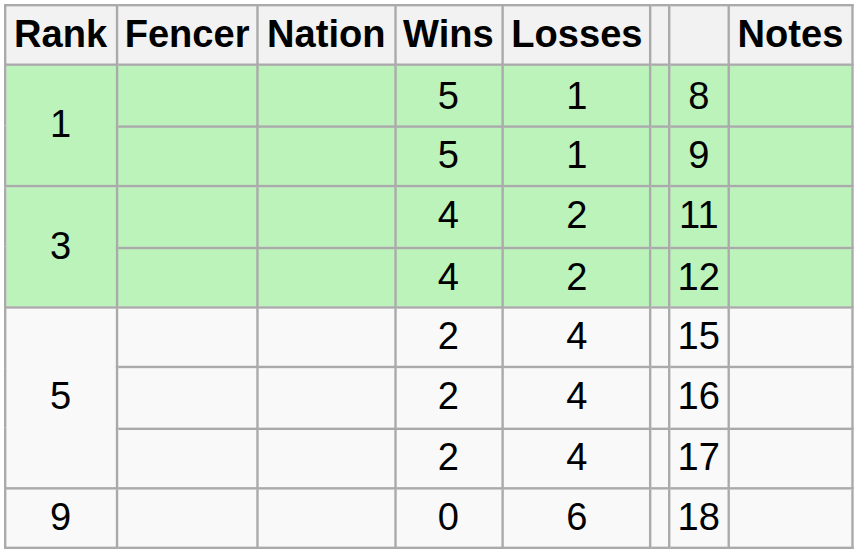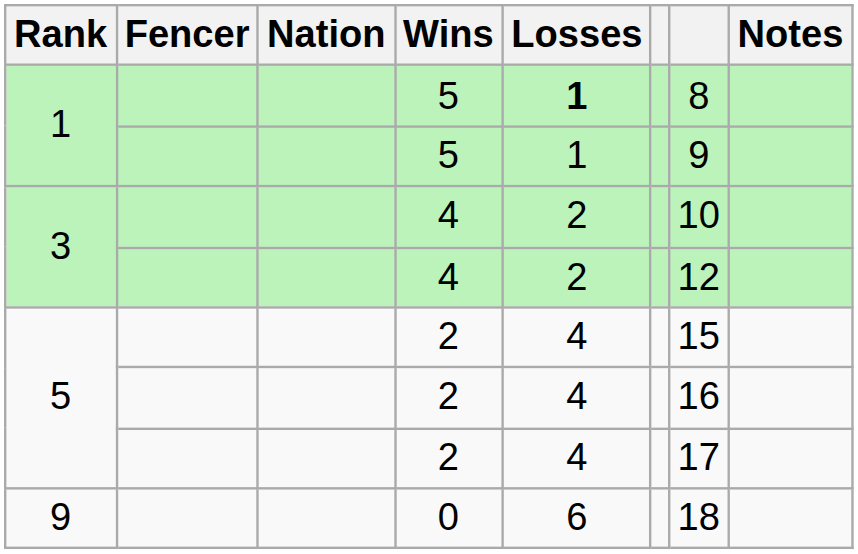(577, 95) normal -> (577, 95) bold
(699, 215) 11 -> (699, 215) 10
